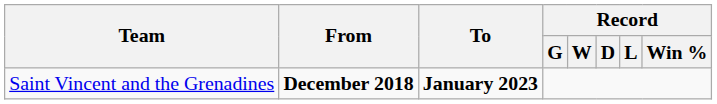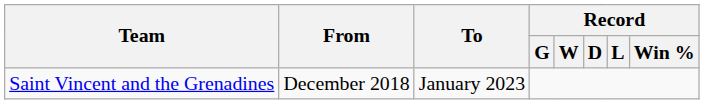(349, 83) bold -> (347, 83) normal
(480, 83) bold -> (472, 83) normal
